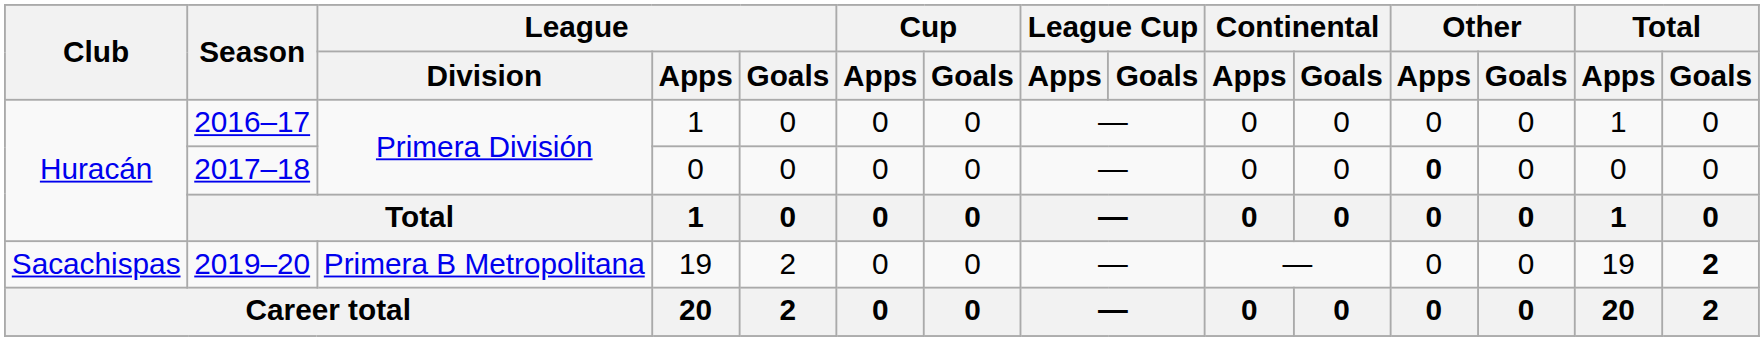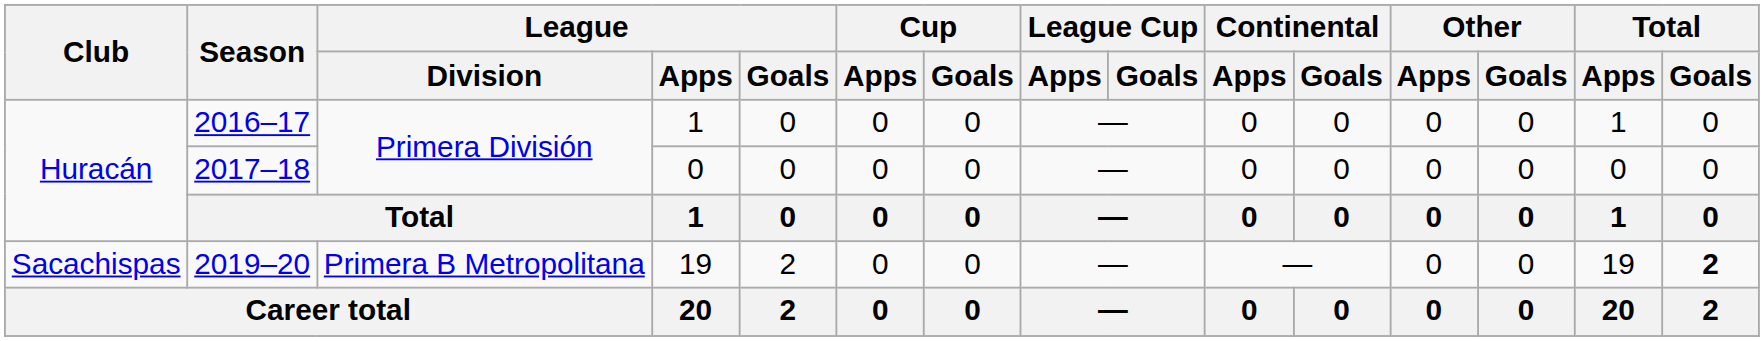(1434, 169) bold -> (1434, 169) normal
